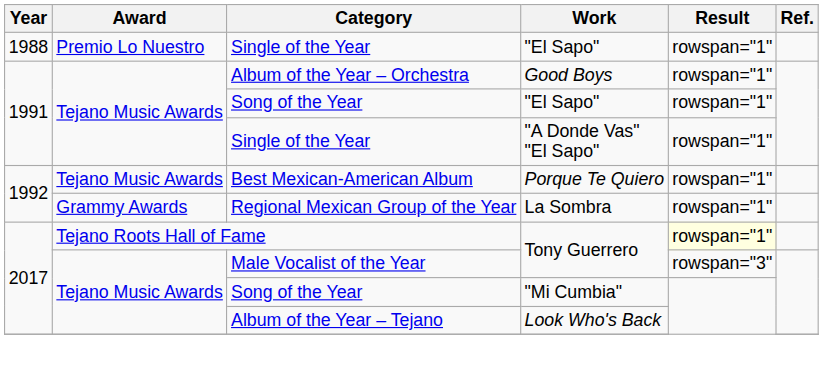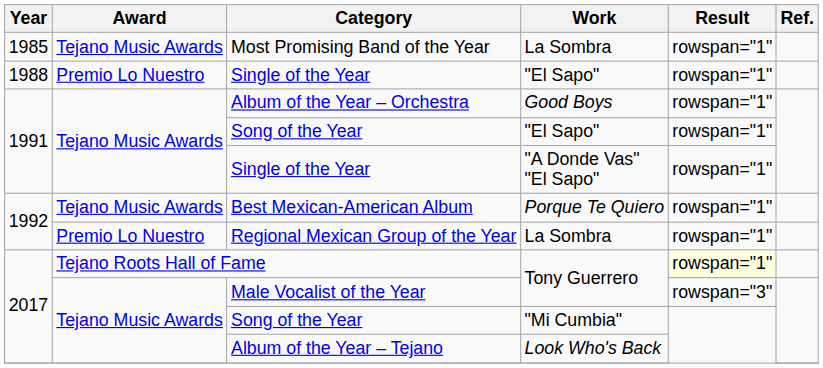+ row: (360, 46)
(122, 207) Grammy Awards -> (130, 235) Premio Lo Nuestro
